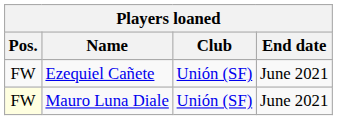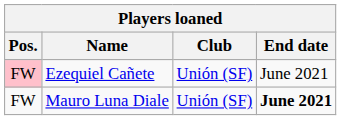(23, 73) no background -> (23, 73) pink background
(23, 101) lightyellow background -> (23, 101) no background
(294, 101) normal -> (296, 101) bold
